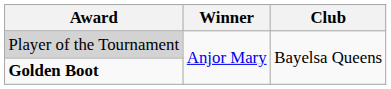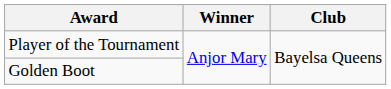(94, 44) lightgrey background -> (94, 44) no background
(53, 71) bold -> (52, 71) normal
